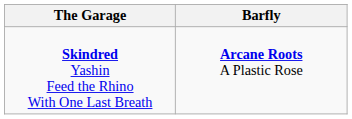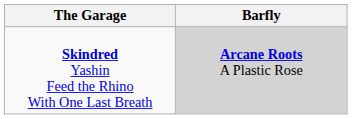(261, 62) no background -> (261, 62) lightgrey background
